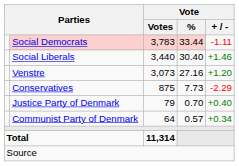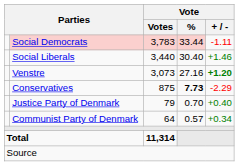(220, 73) normal -> (220, 73) bold
(194, 88) normal -> (194, 88) bold
